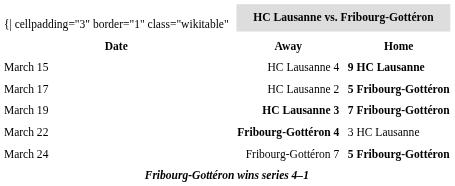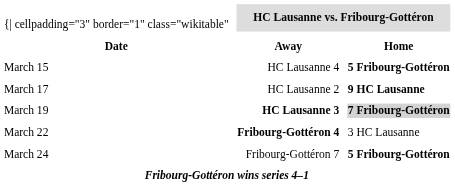(386, 67) 9 HC Lausanne -> (399, 67) 5 Fribourg-Gottéron
(399, 89) 5 Fribourg-Gottéron -> (386, 89) 9 HC Lausanne
(399, 110) no background -> (399, 110) lightgrey background
